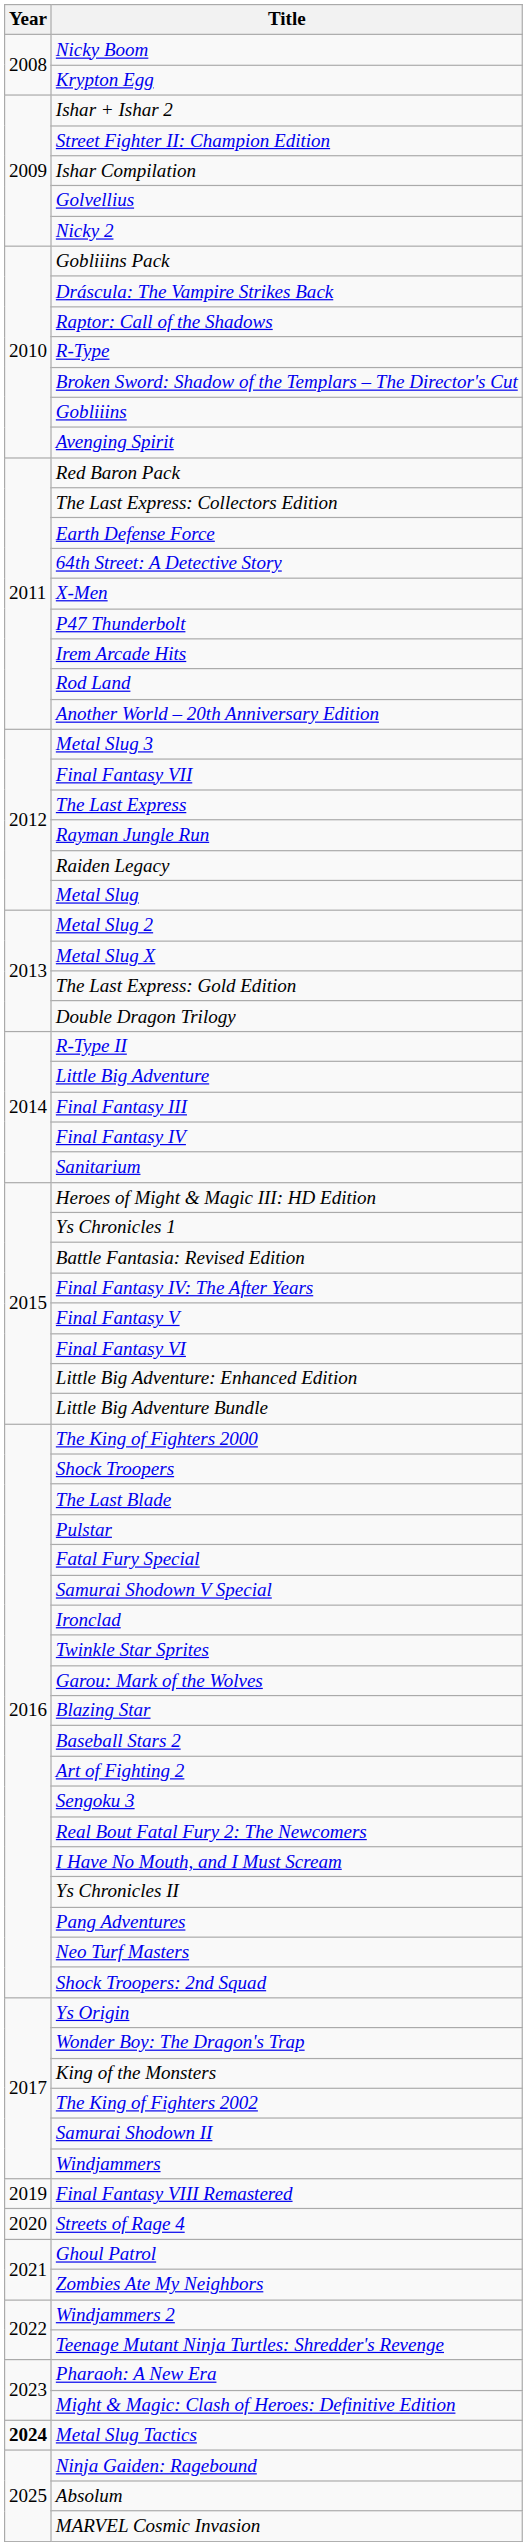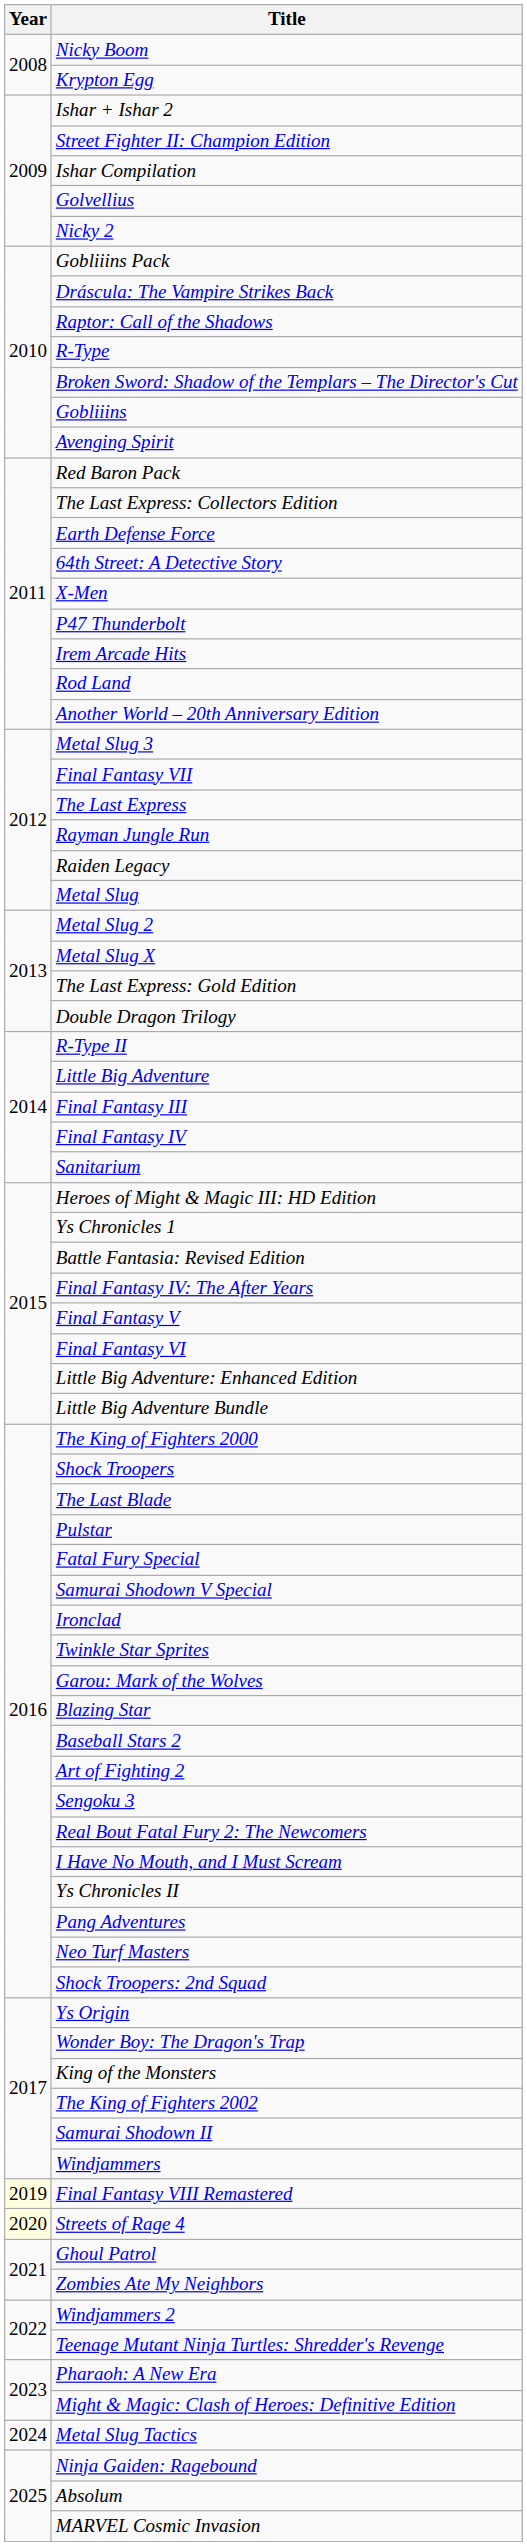(28, 2193) no background -> (28, 2193) lightyellow background
(28, 2223) no background -> (28, 2223) lightyellow background
(28, 2435) bold -> (28, 2435) normal
